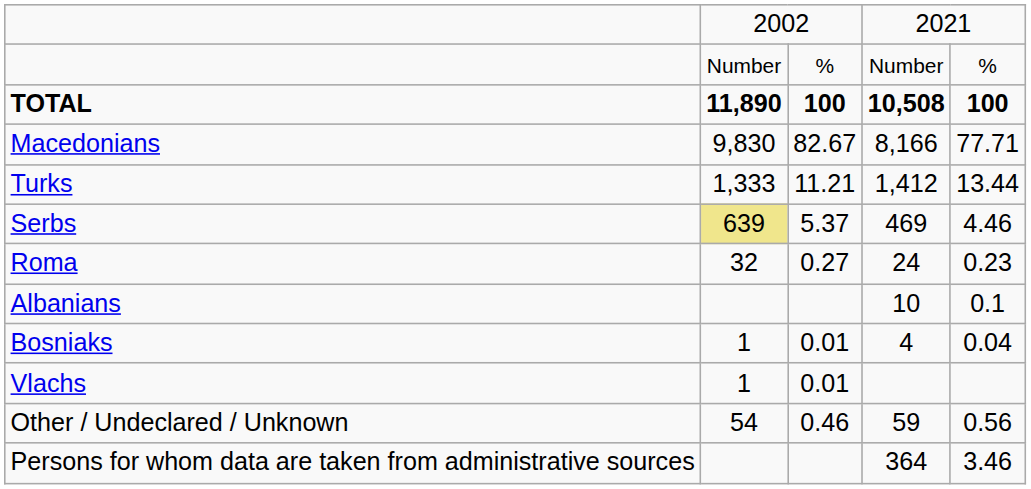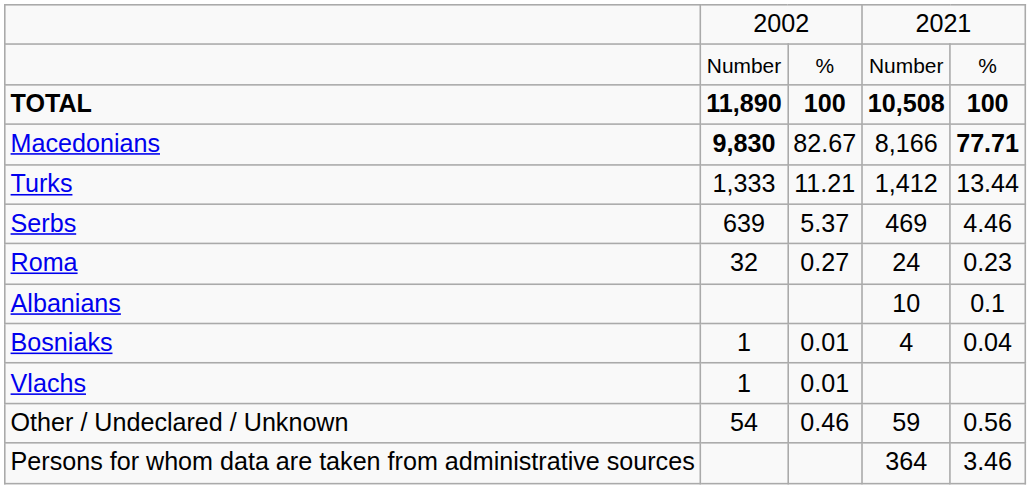(744, 143) normal -> (744, 143) bold
(988, 143) normal -> (988, 143) bold
(744, 223) khaki background -> (744, 223) no background
